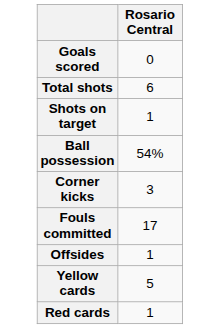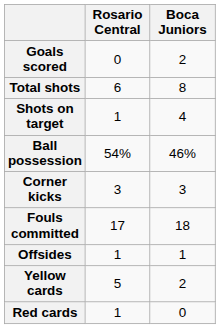+ column: (182, 22)
